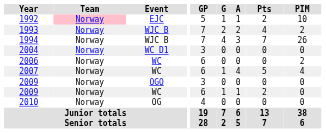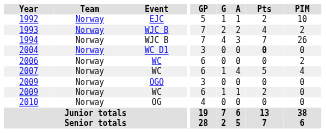(90, 20) pink background -> (90, 20) no background
(264, 51) normal -> (264, 51) bold
